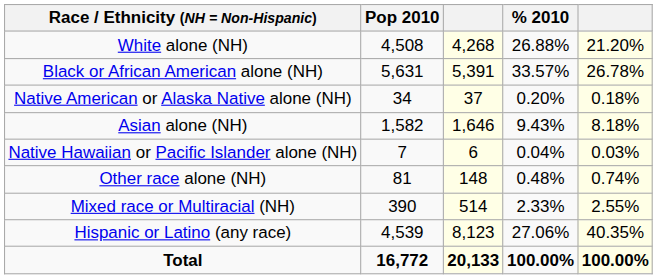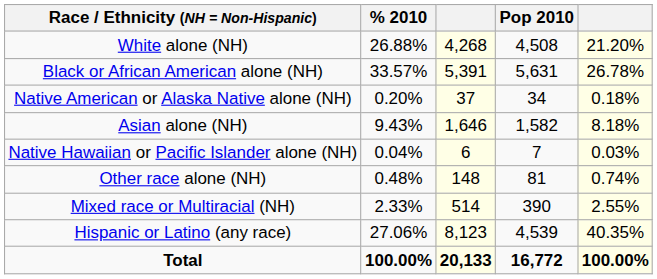columns swapped: (402, 17) <-> (541, 17)
